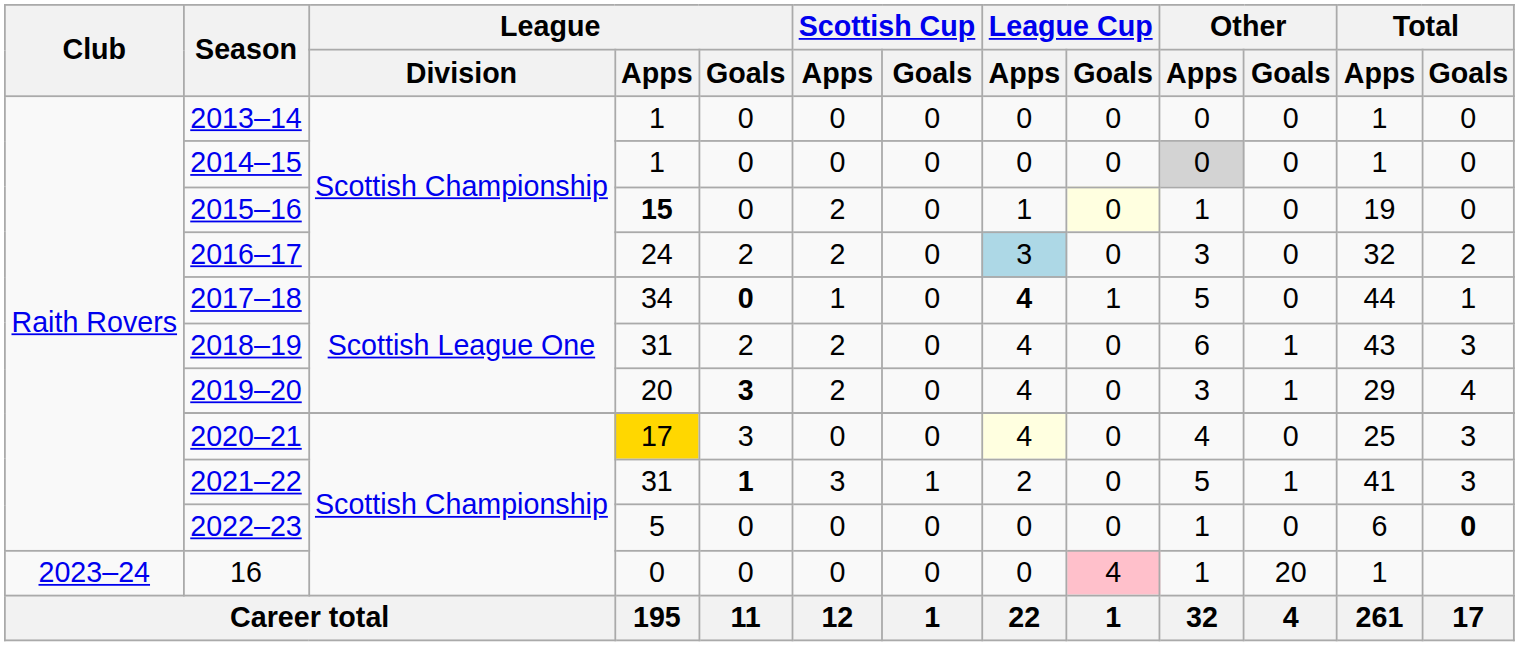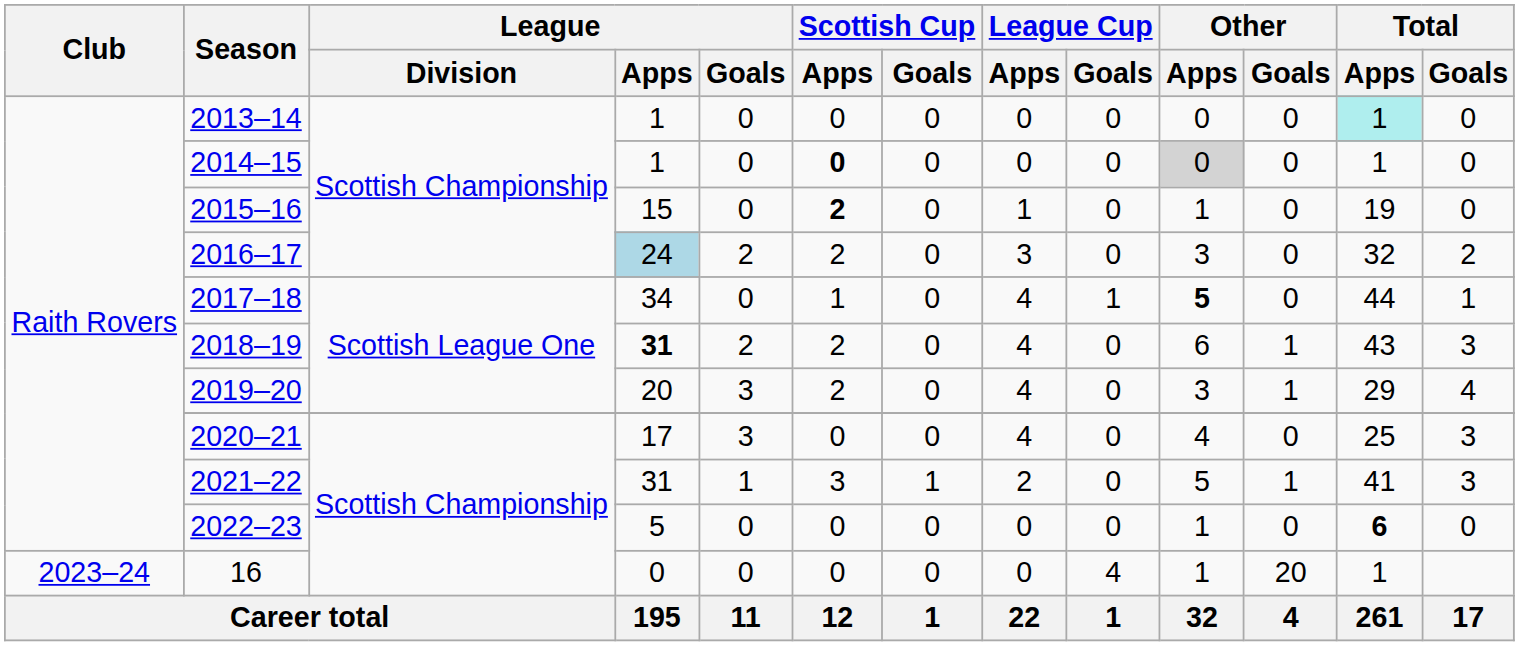(1380, 118) no background -> (1380, 118) paleturquoise background
(837, 163) normal -> (837, 163) bold
(657, 208) bold -> (657, 208) normal
(837, 208) normal -> (837, 208) bold
(1113, 208) lightyellow background -> (1113, 208) no background
(657, 254) no background -> (657, 254) lightblue background
(1024, 254) lightblue background -> (1024, 254) no background
(746, 299) bold -> (746, 299) normal
(1024, 299) bold -> (1024, 299) normal
(1202, 299) normal -> (1202, 299) bold
(657, 345) normal -> (657, 345) bold
(746, 390) bold -> (746, 390) normal
(657, 436) gold background -> (657, 436) no background
(1024, 436) lightyellow background -> (1024, 436) no background
(746, 481) bold -> (746, 481) normal
(1380, 526) normal -> (1380, 526) bold
(1468, 526) bold -> (1468, 526) normal
(1113, 572) pink background -> (1113, 572) no background
